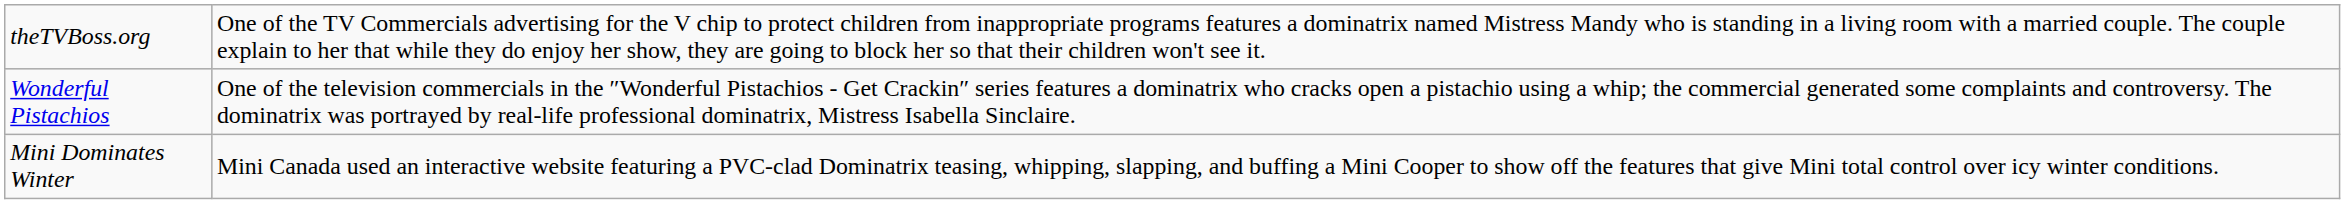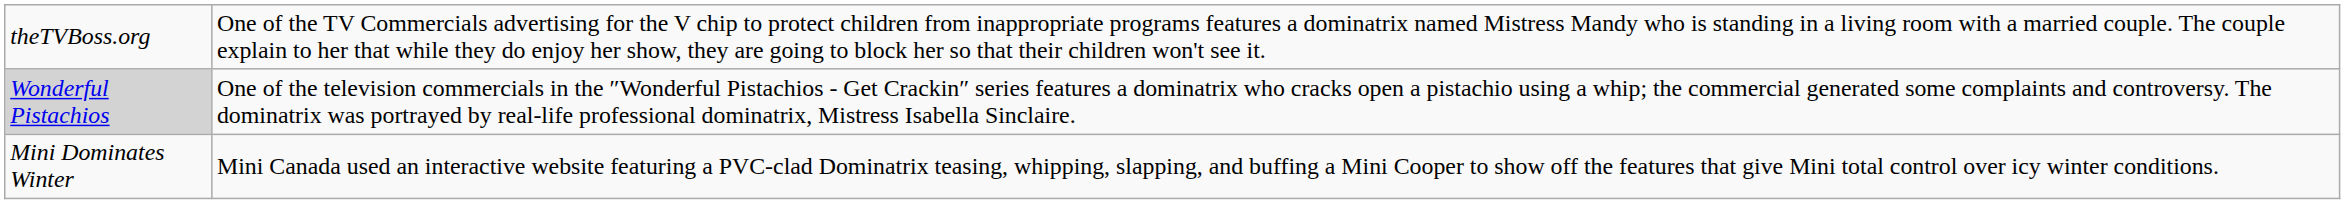(60, 101) no background -> (60, 101) lightgrey background
